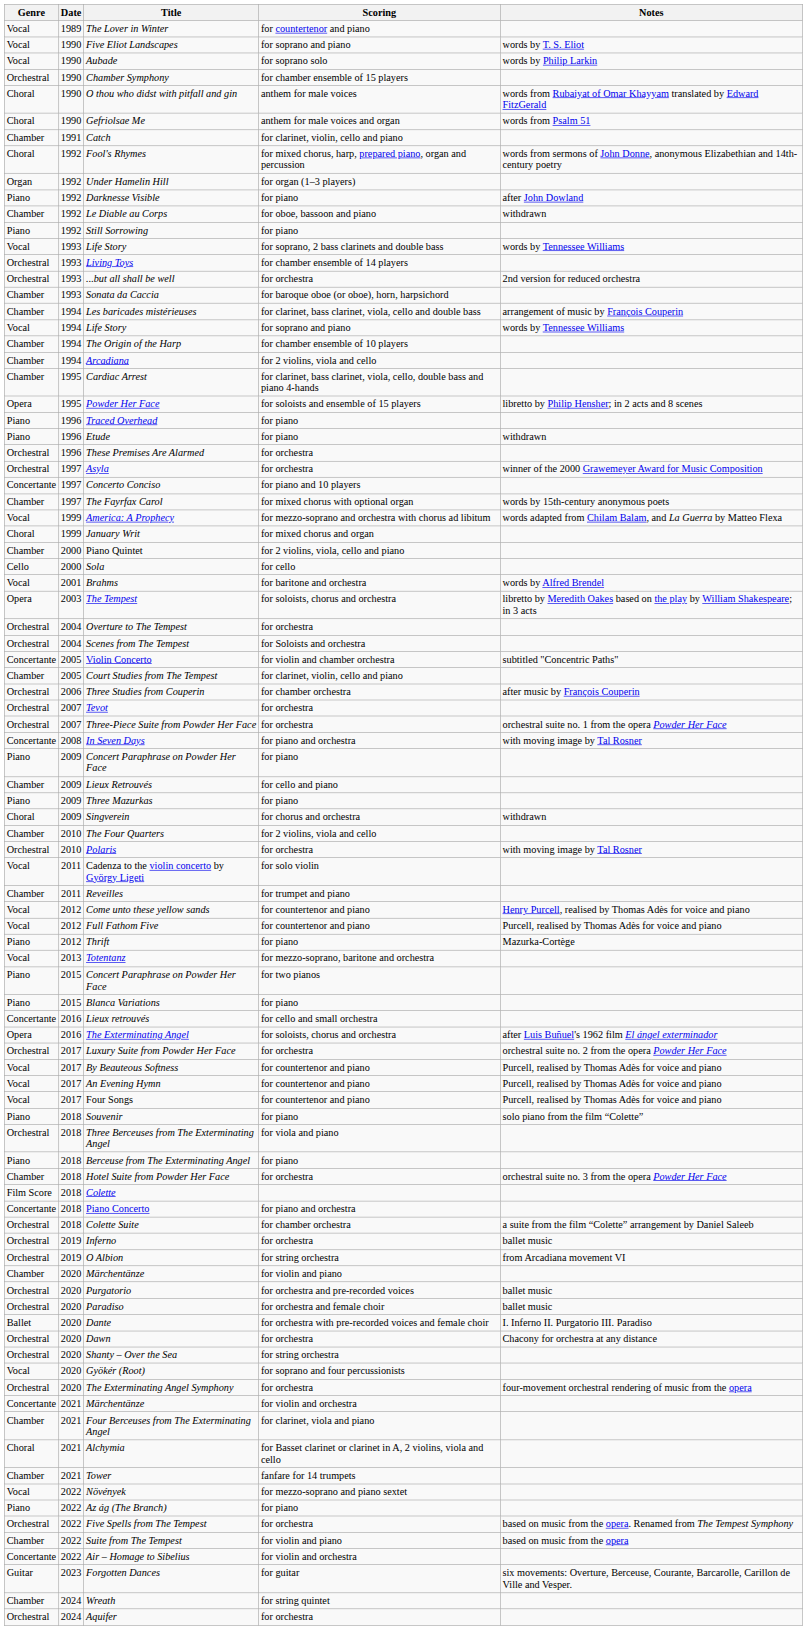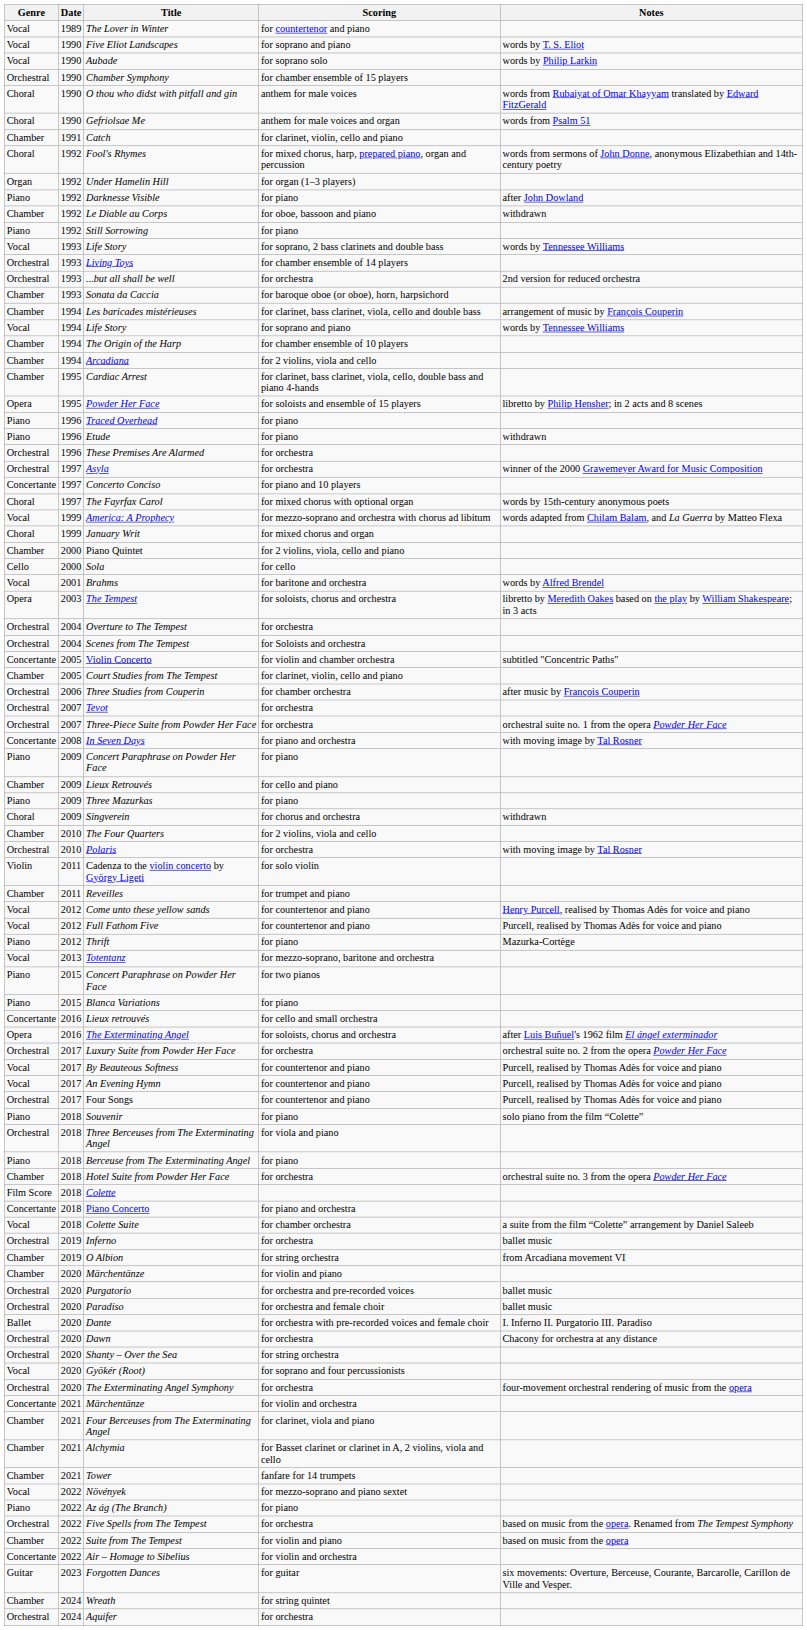(25, 501) Chamber -> (21, 501) Choral
(18, 865) Vocal -> (19, 865) Violin
(18, 1100) Vocal -> (28, 1100) Orchestral
(28, 1225) Orchestral -> (18, 1225) Vocal
(28, 1257) Orchestral -> (25, 1257) Chamber
(21, 1447) Choral -> (25, 1447) Chamber
